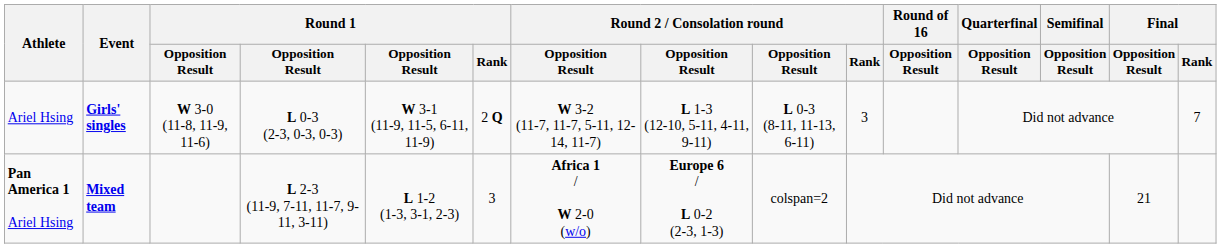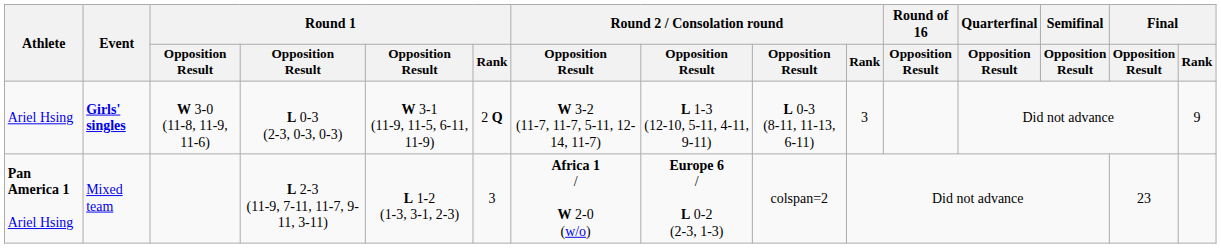(1197, 117) 7 -> (1197, 117) 9
(105, 198) bold -> (104, 198) normal
(1144, 198) 21 -> (1144, 198) 23
